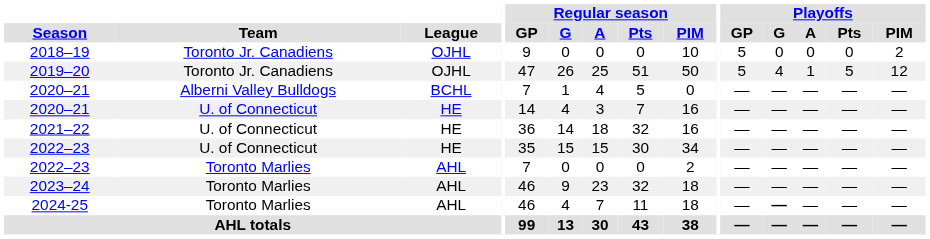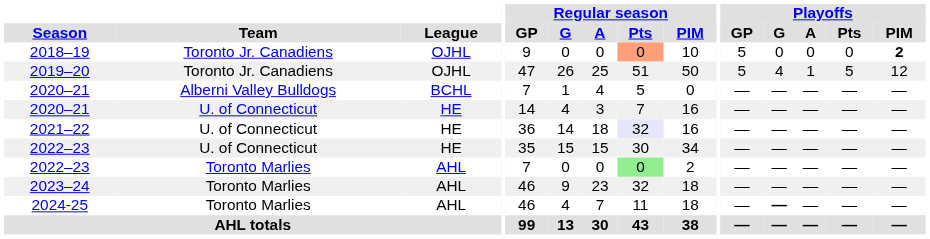(640, 52) no background -> (640, 52) lightsalmon background
(899, 52) normal -> (899, 52) bold
(640, 128) no background -> (640, 128) lavender background
(640, 167) no background -> (640, 167) lightgreen background
